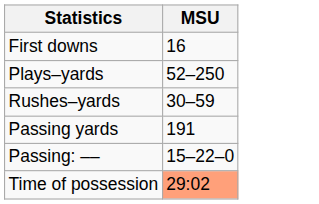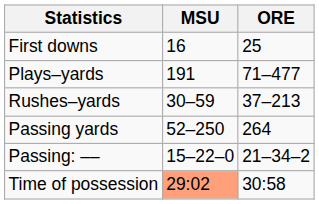+ column: (276, 18)
(195, 74) 52–250 -> (181, 74) 191
(181, 129) 191 -> (195, 129) 52–250
